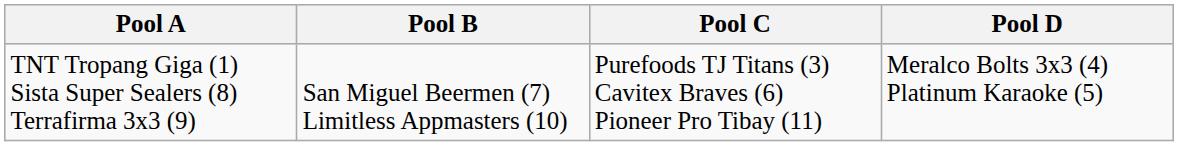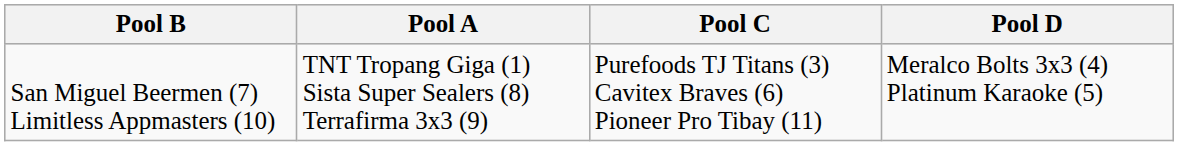columns swapped: (151, 24) <-> (443, 24)
